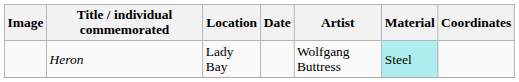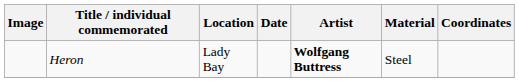(323, 59) normal -> (321, 59) bold
(398, 59) paleturquoise background -> (398, 59) no background
